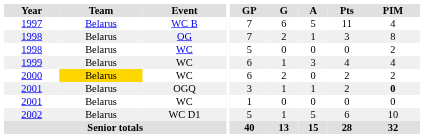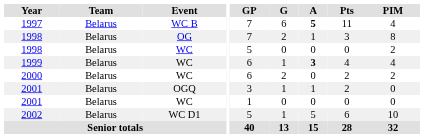(313, 23) normal -> (313, 23) bold
(313, 62) normal -> (313, 62) bold
(101, 75) gold background -> (101, 75) no background
(393, 88) bold -> (393, 88) normal
